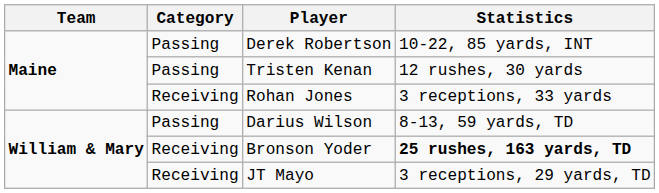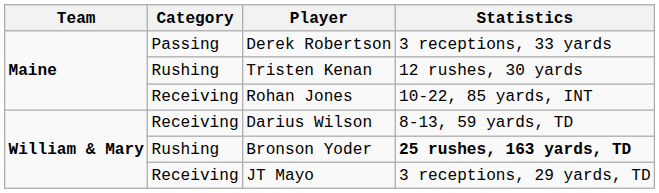(496, 44) 10-22, 85 yards, INT -> (506, 44) 3 receptions, 33 yards
(185, 70) Passing -> (185, 70) Rushing
(506, 97) 3 receptions, 33 yards -> (496, 97) 10-22, 85 yards, INT
(185, 123) Passing -> (195, 123) Receiving
(195, 149) Receiving -> (185, 149) Rushing
